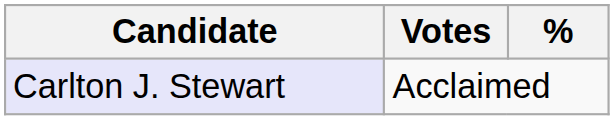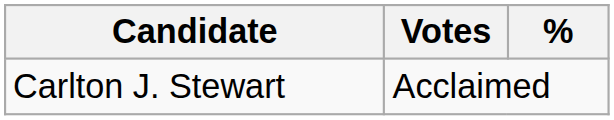(149, 85) lavender background -> (149, 85) no background
